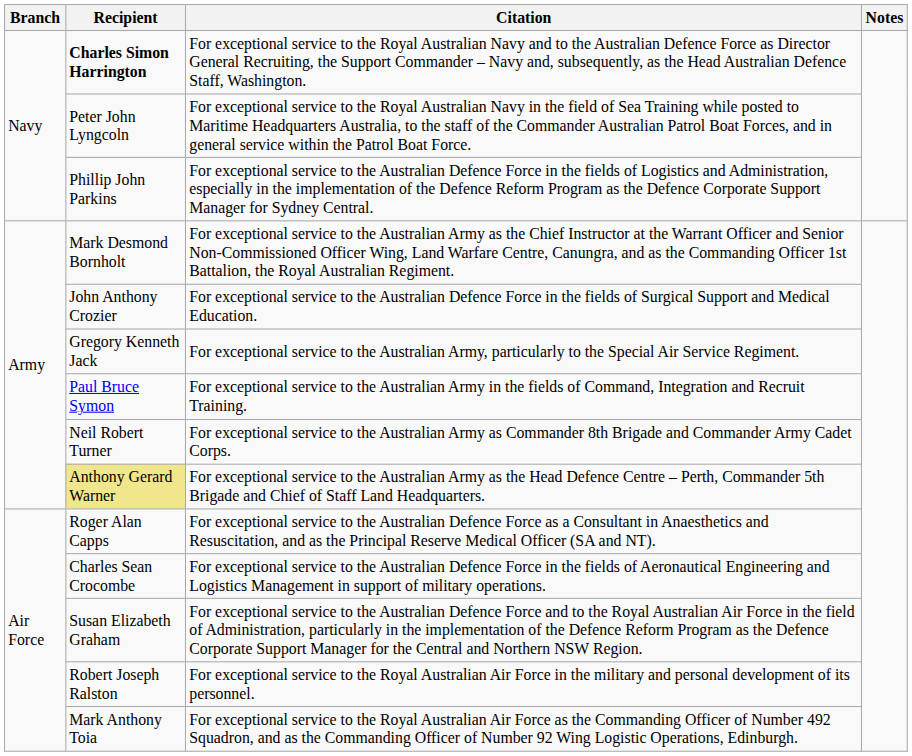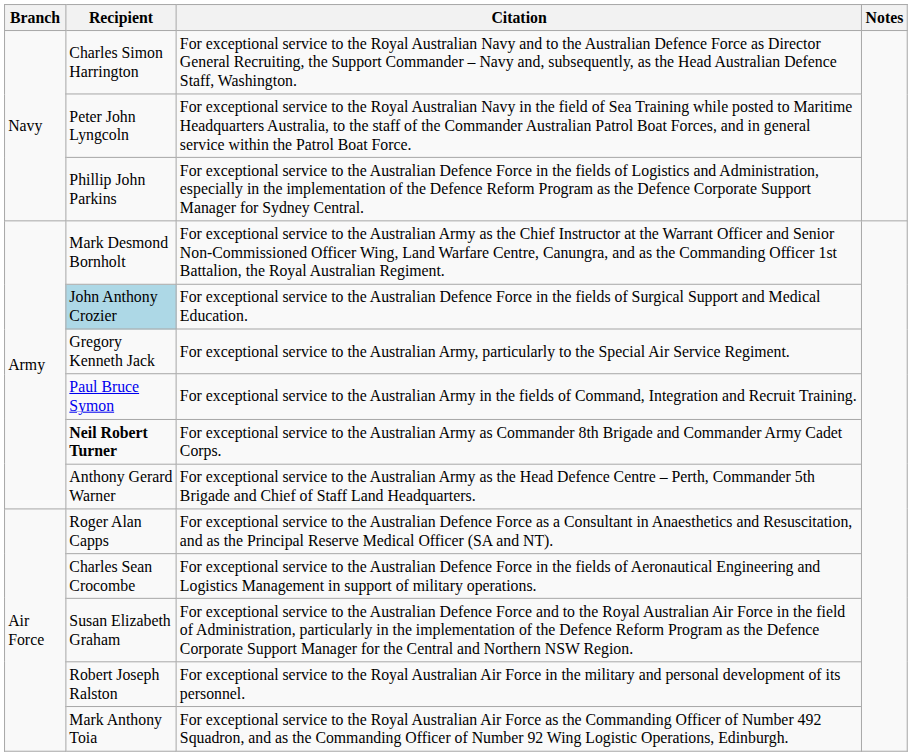(119, 62) bold -> (116, 62) normal
(113, 307) no background -> (113, 307) lightblue background
(106, 441) normal -> (109, 441) bold
(121, 486) khaki background -> (121, 486) no background
